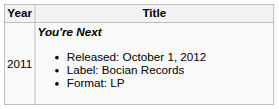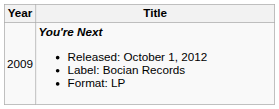(20, 63) 2011 -> (20, 63) 2009
